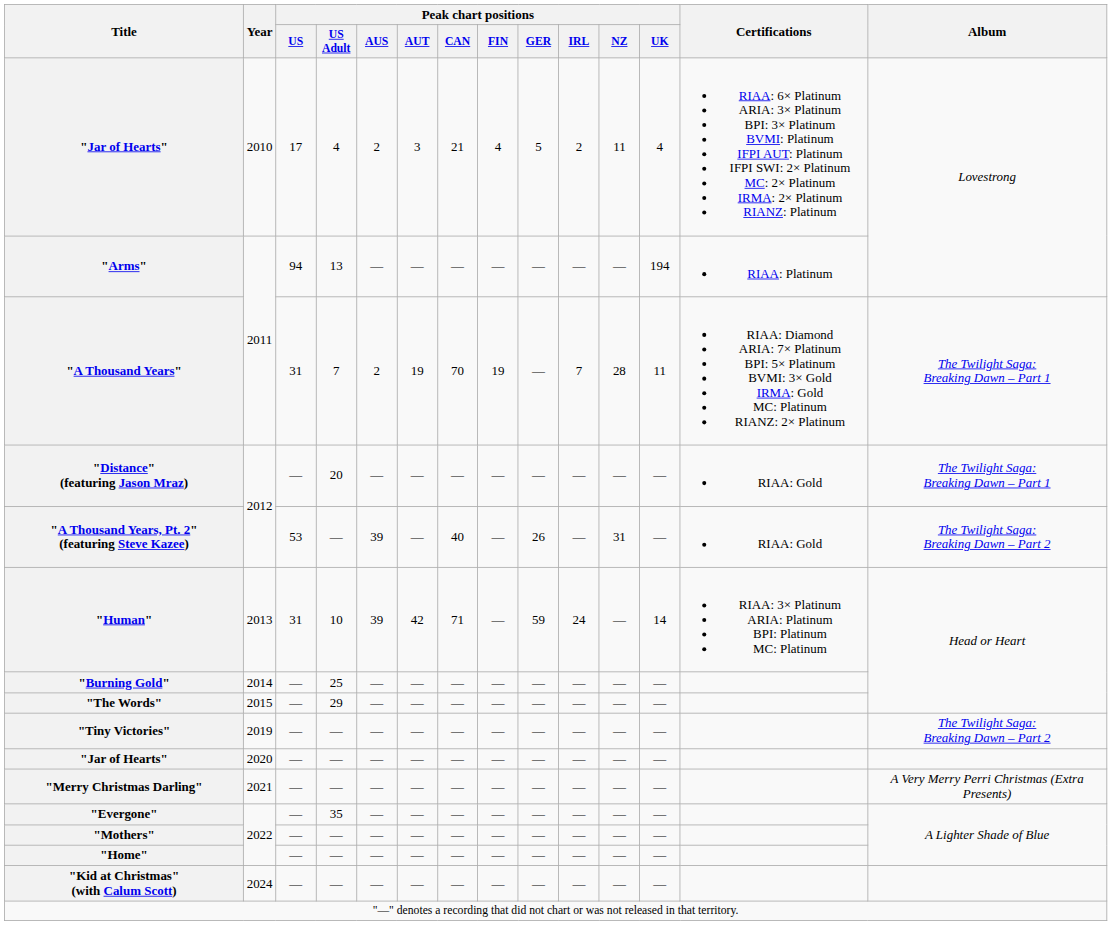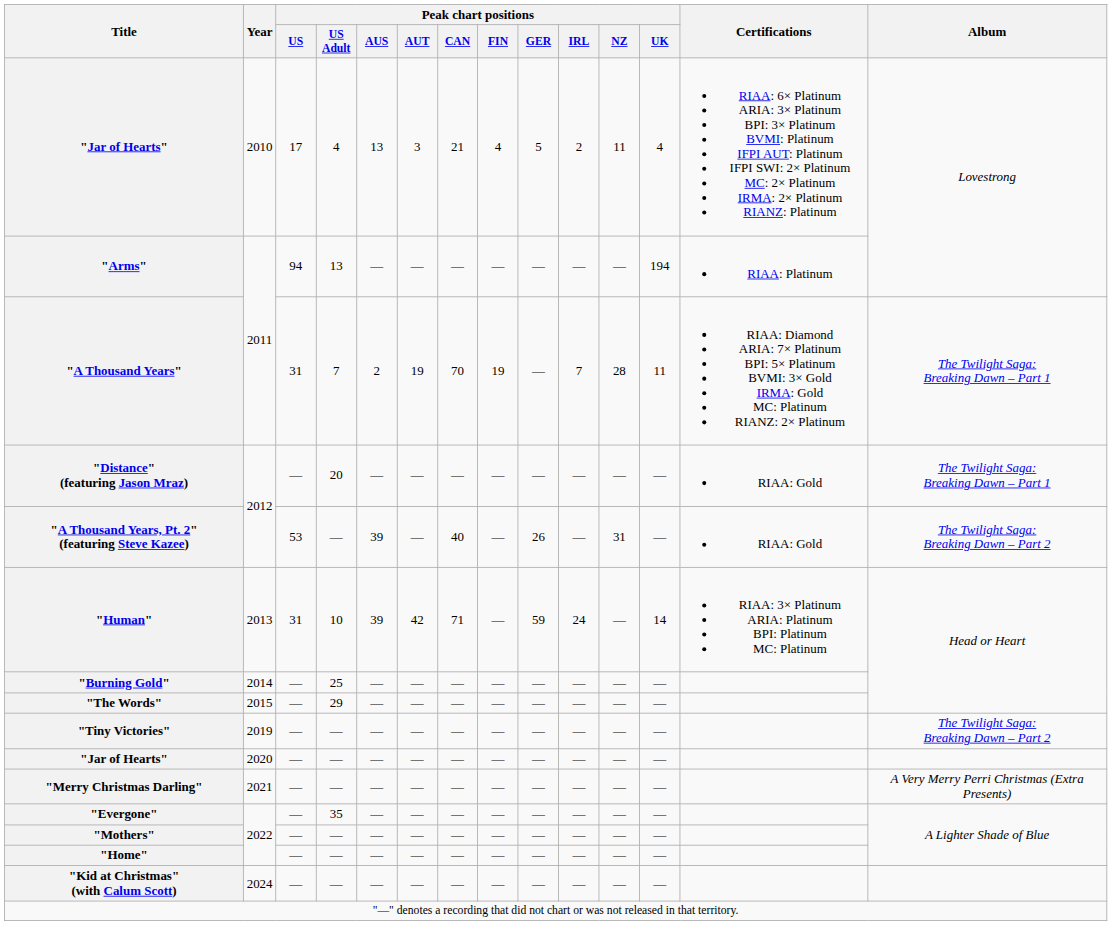(377, 146) 2 -> (377, 146) 13
